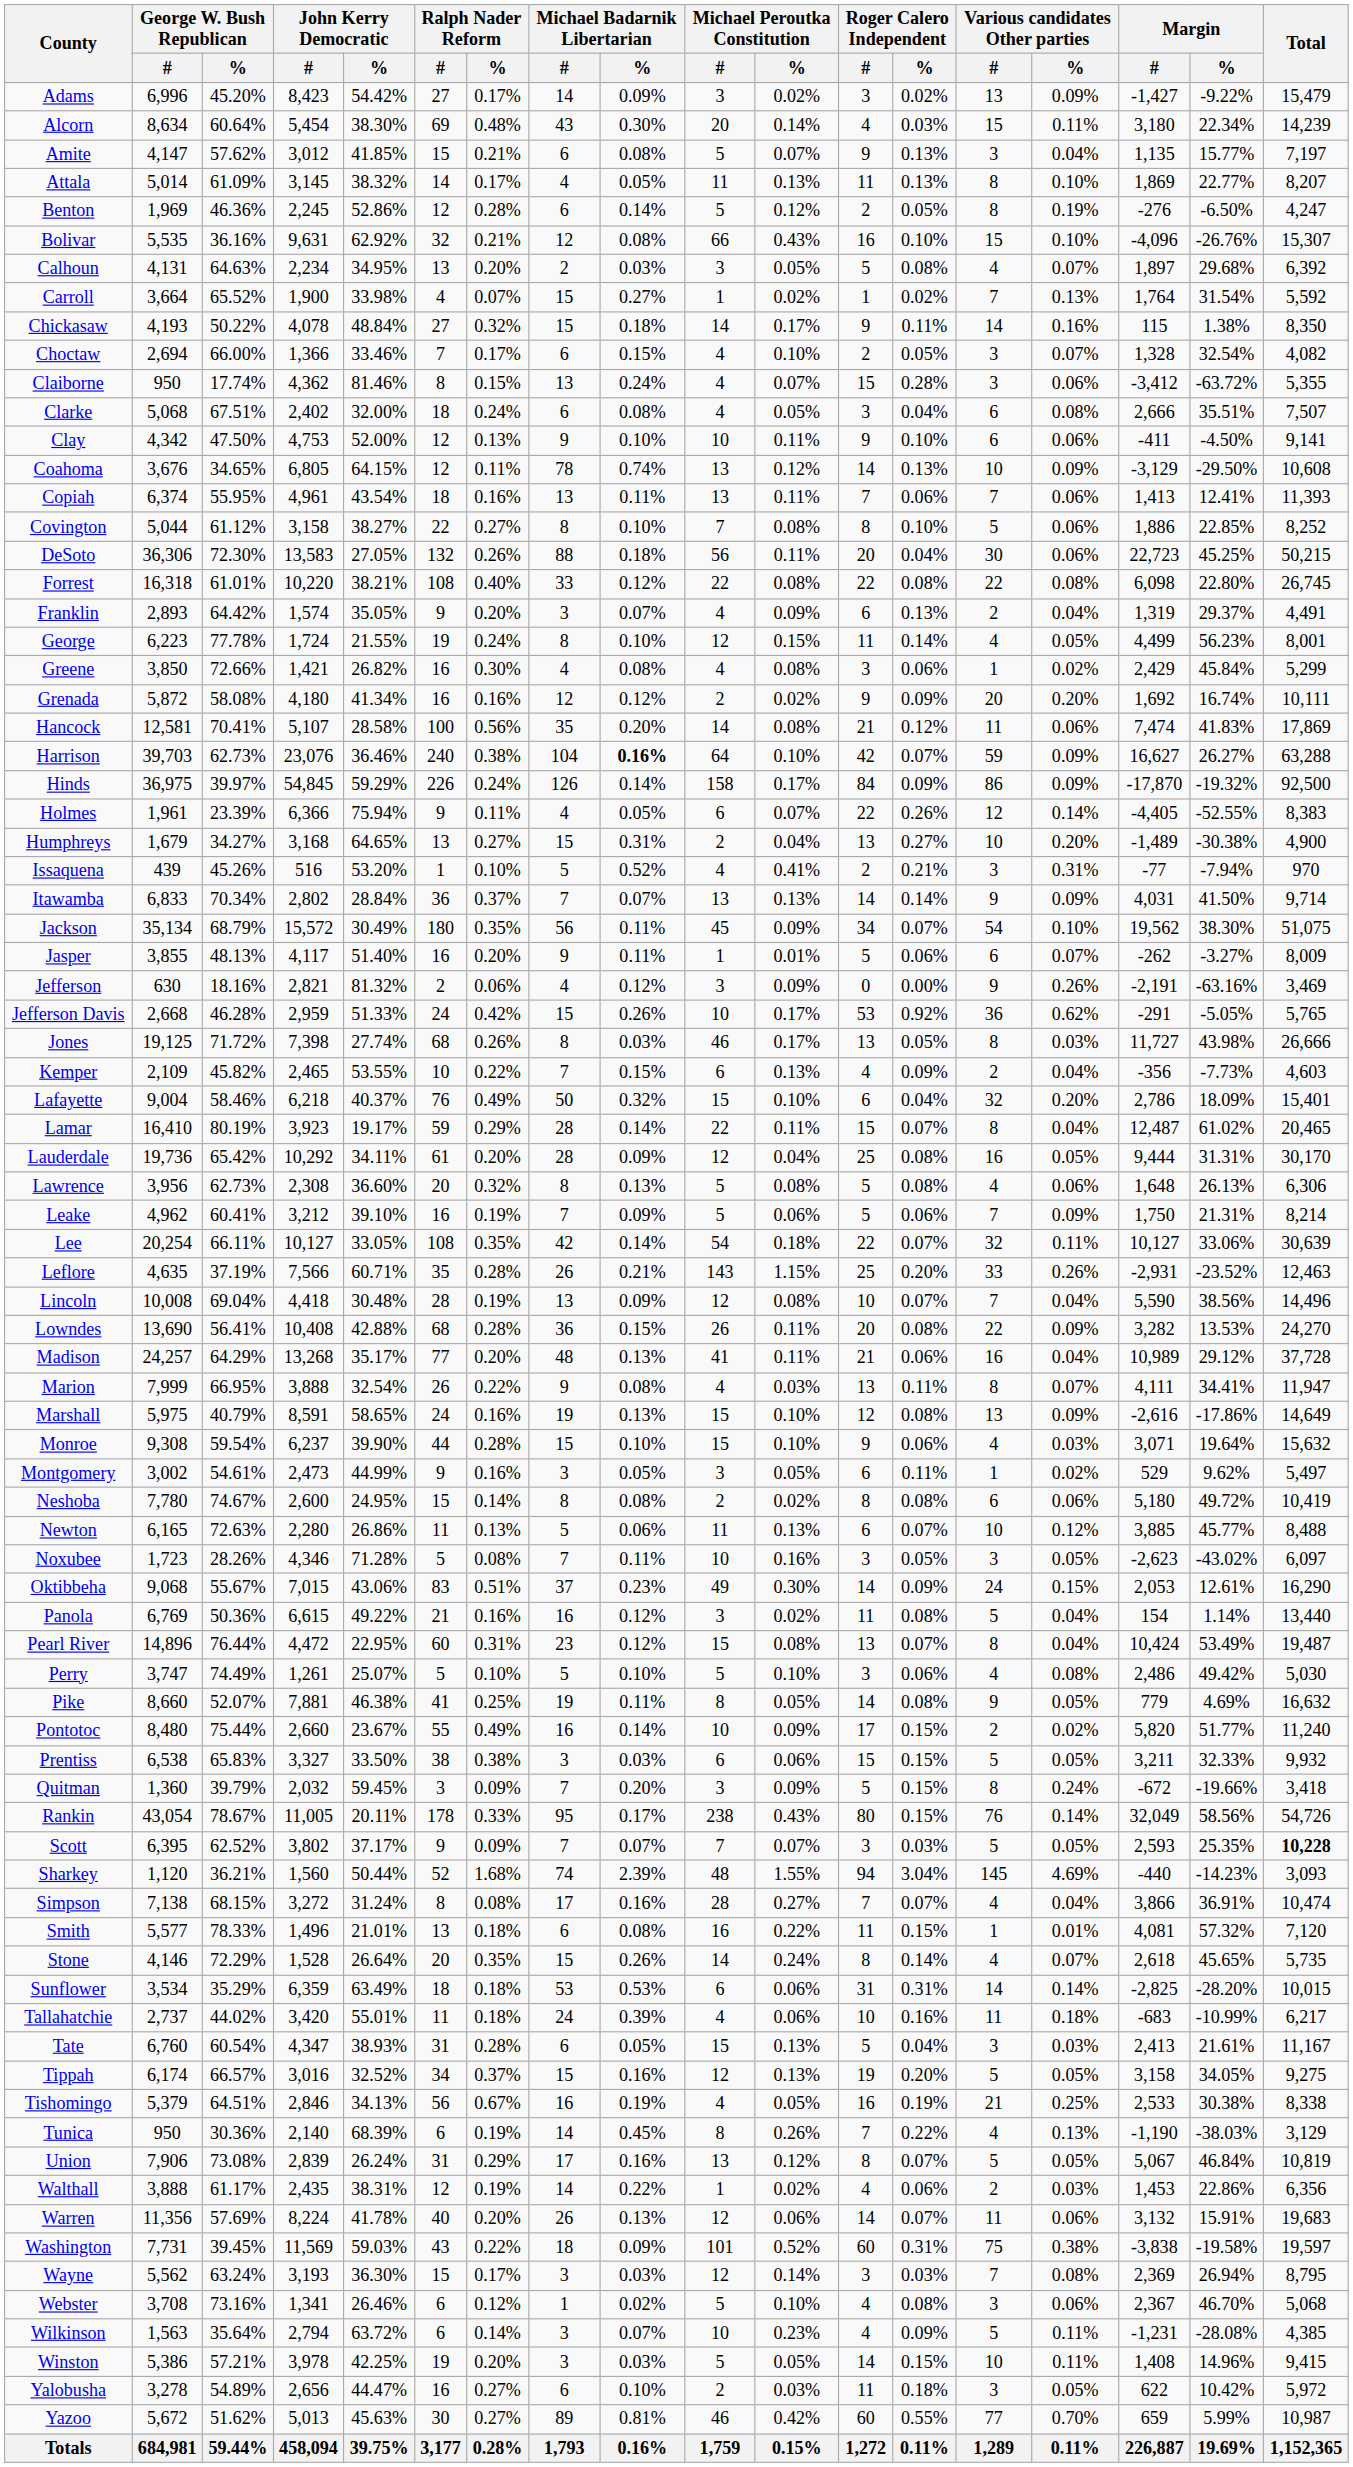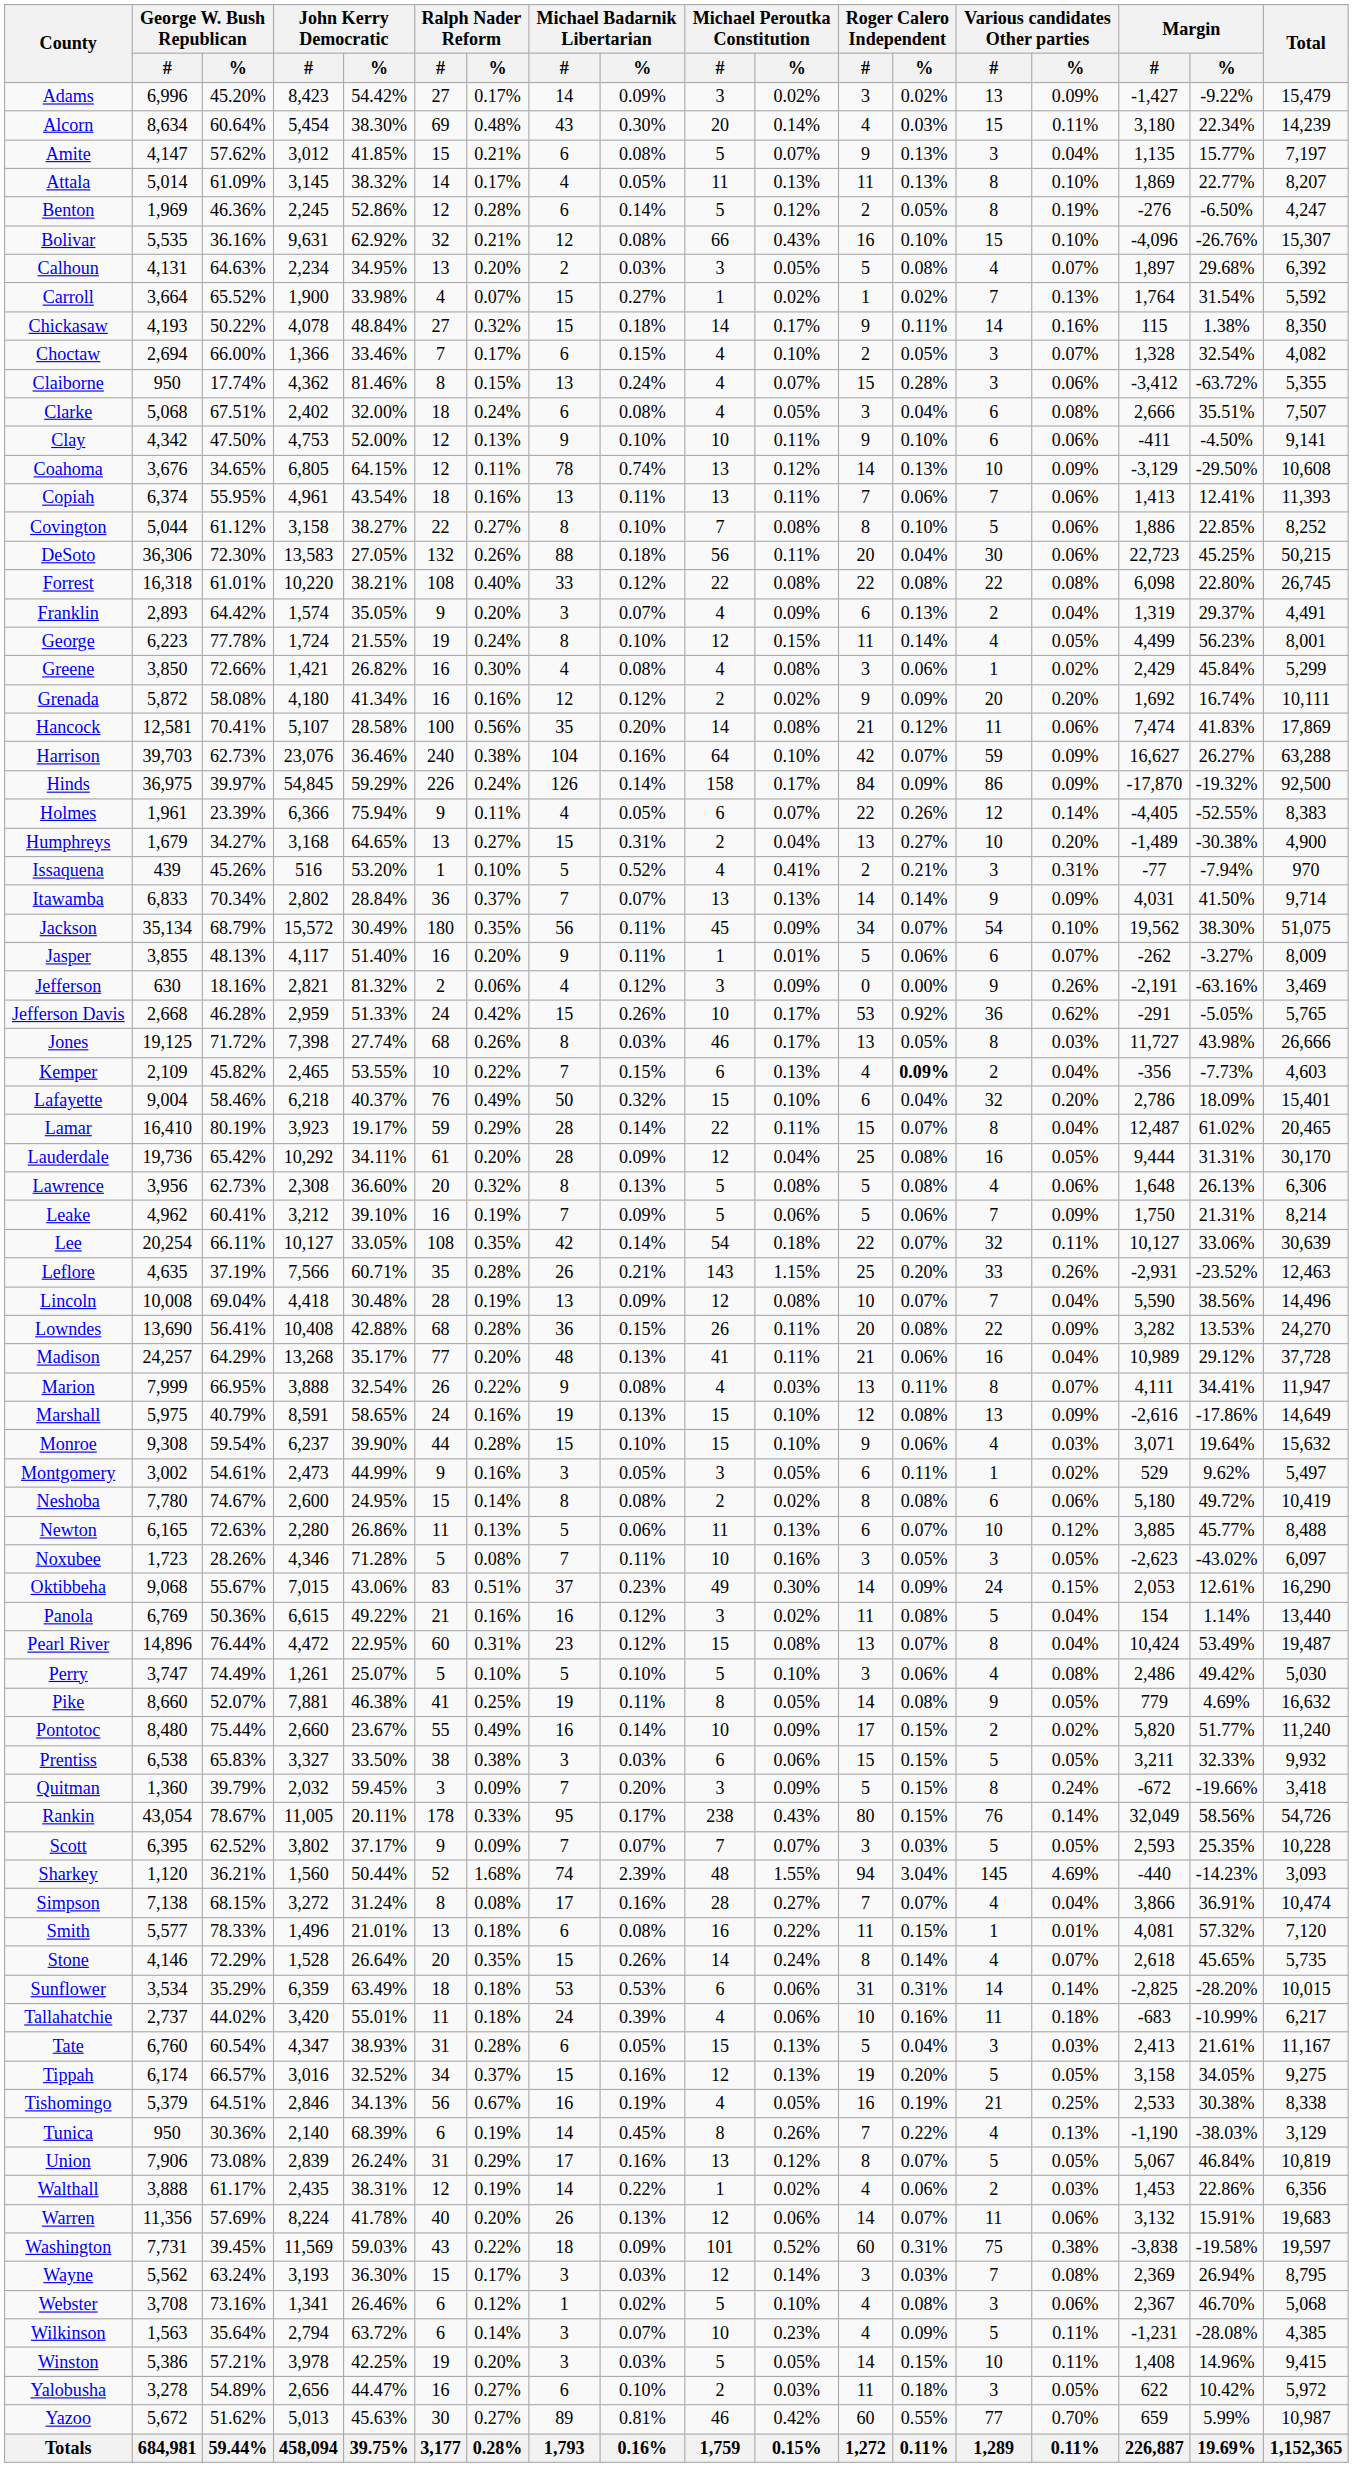(642, 756) bold -> (642, 756) normal
(924, 1071) normal -> (924, 1071) bold
(1306, 1845) bold -> (1306, 1845) normal
